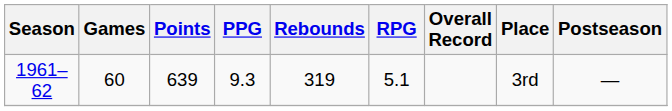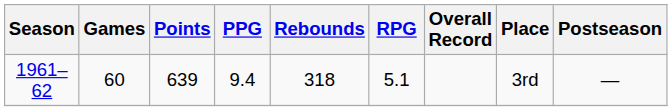(242, 79) 9.3 -> (242, 79) 9.4
(319, 79) 319 -> (319, 79) 318
